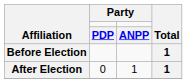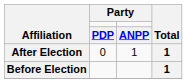rows swapped: (47, 52) <-> (47, 69)
